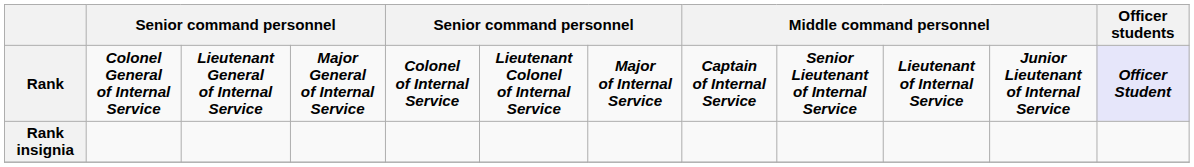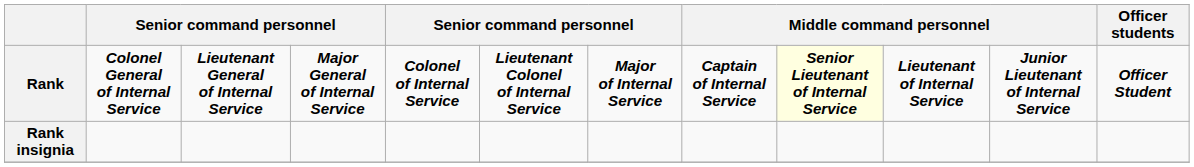(830, 83) no background -> (830, 83) lightyellow background
(1143, 83) lavender background -> (1143, 83) no background
